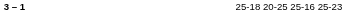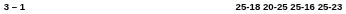(289, 7) normal -> (289, 7) bold
